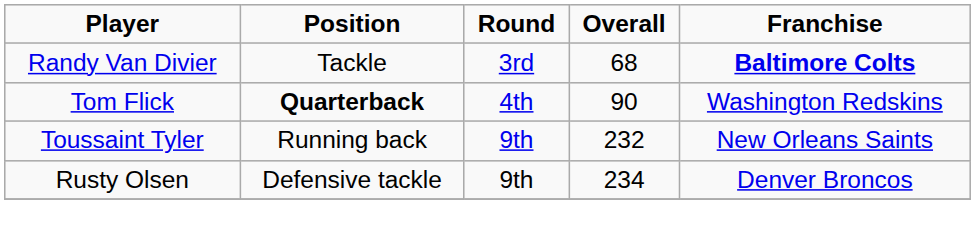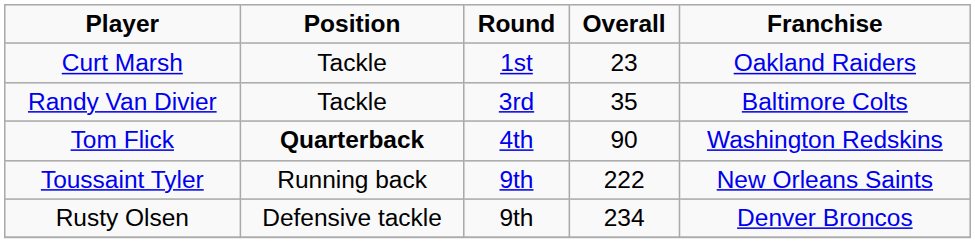+ row: (122, 62)
(624, 62) 68 -> (624, 101) 35
(825, 62) bold -> (825, 101) normal
(624, 140) 232 -> (624, 179) 222
